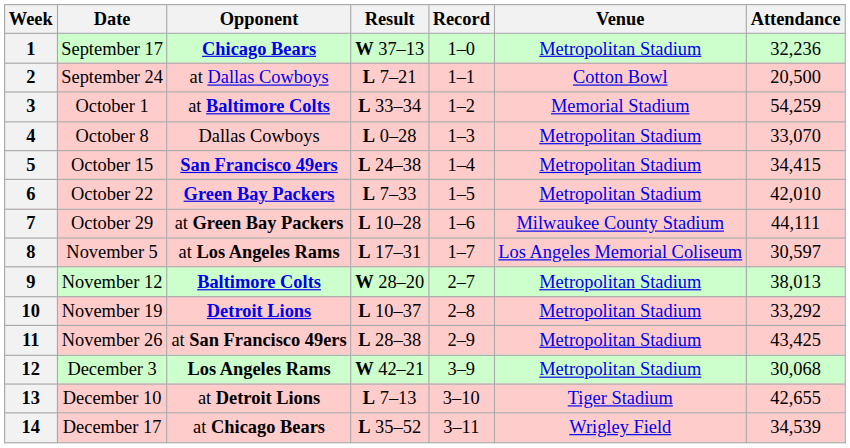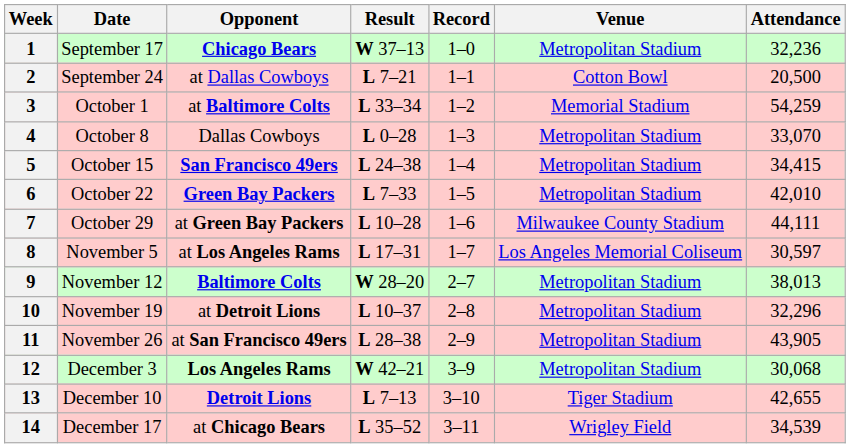(259, 310) Detroit Lions -> (259, 310) at Detroit Lions
(796, 310) 33,292 -> (796, 310) 32,296
(796, 340) 43,425 -> (796, 340) 43,905
(259, 398) at Detroit Lions -> (259, 398) Detroit Lions
